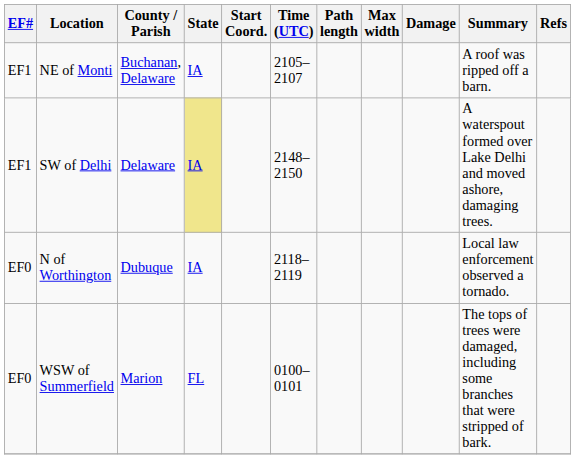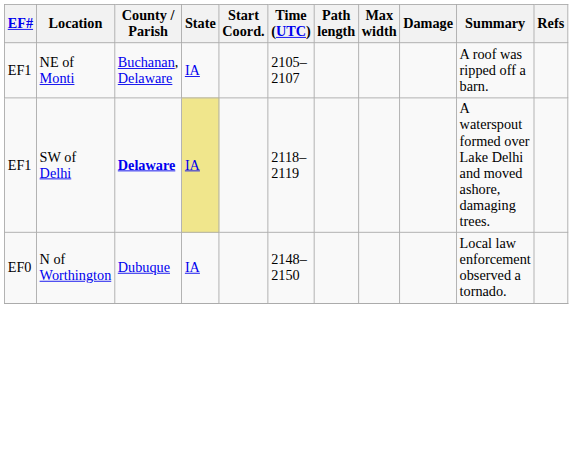(148, 165) normal -> (147, 165) bold
(292, 165) 2148–2150 -> (289, 165) 2118–2119
(291, 267) 2118–2119 -> (289, 267) 2148–2150
- row: (77, 378)
